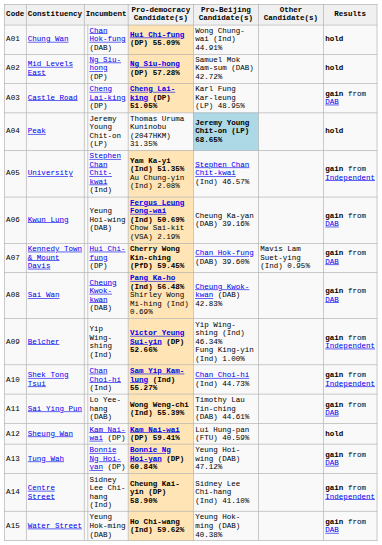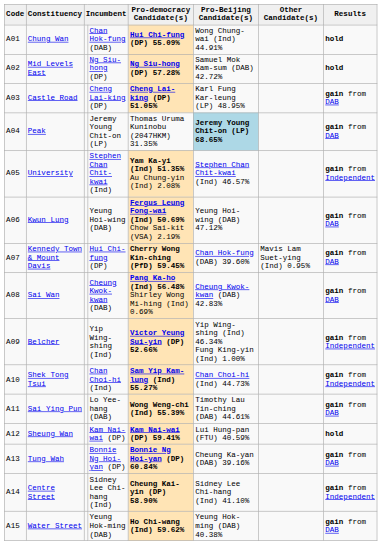(334, 132) hold -> (346, 132) gain from DAB
(225, 220) Cheung Ka-yan (DAB) 39.16% -> (218, 220) Yeung Hoi-wing (DAB) 47.12%
(218, 459) Yeung Hoi-wing (DAB) 47.12% -> (225, 459) Cheung Ka-yan (DAB) 39.16%
